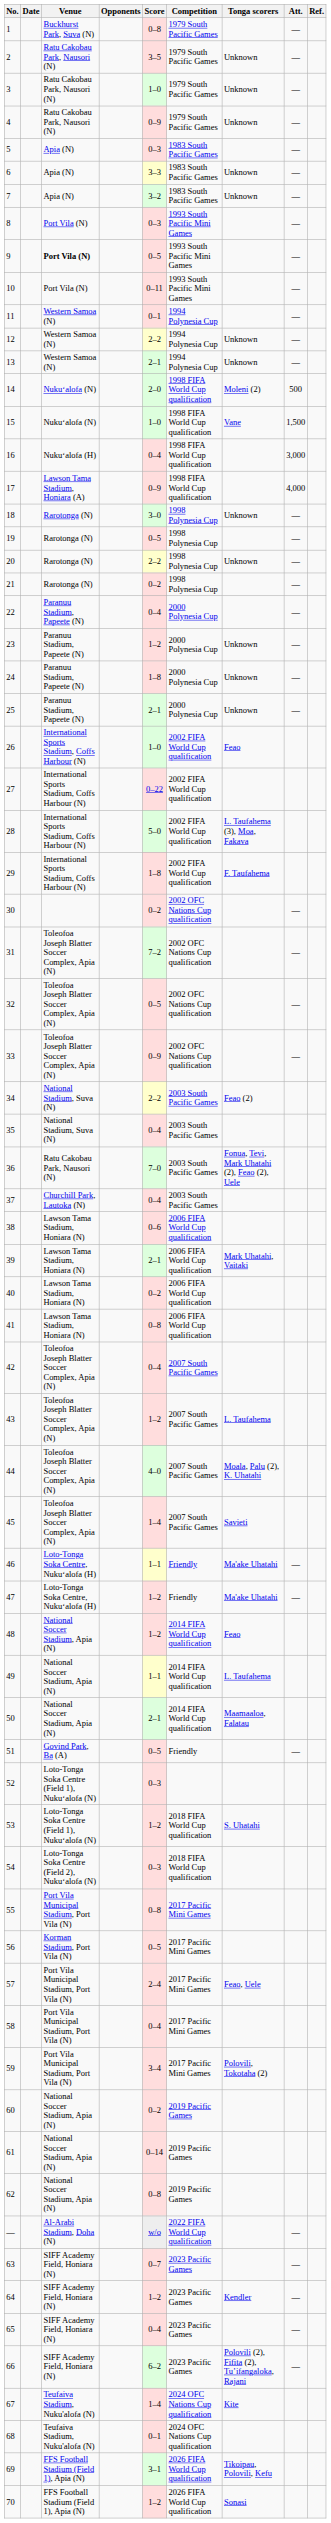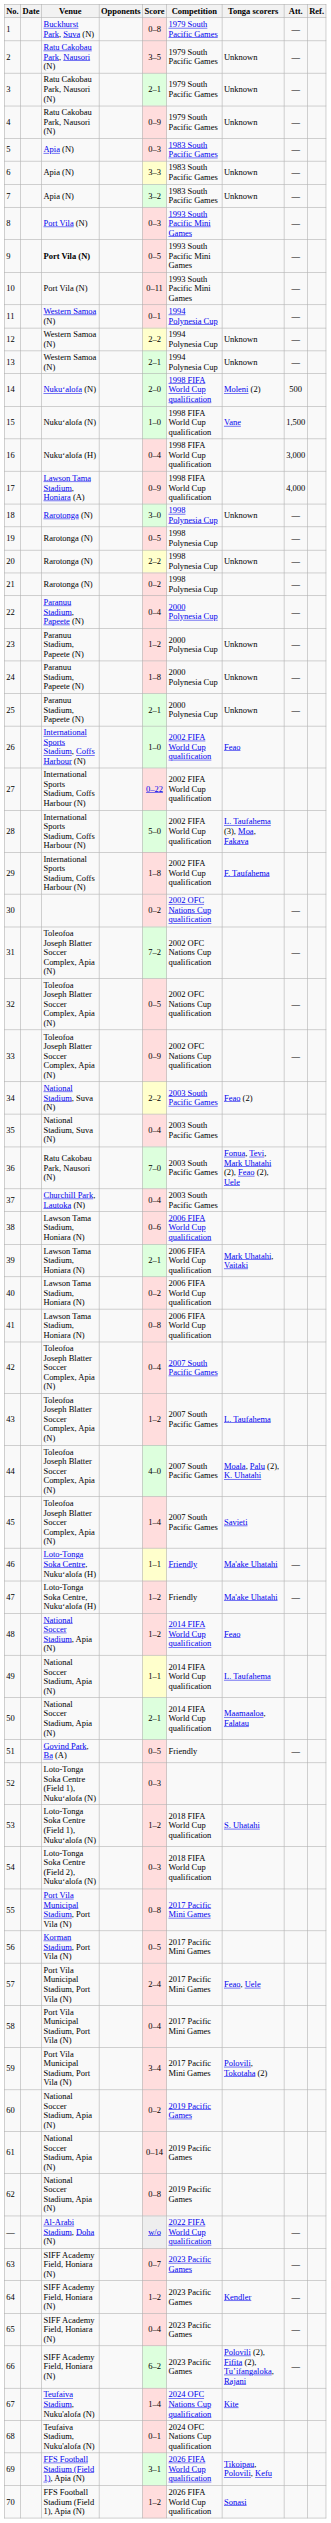(155, 89) 1–0 -> (155, 89) 2–1
